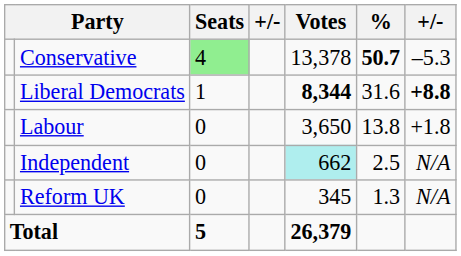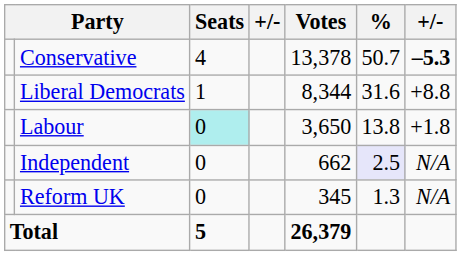(201, 57) lightgreen background -> (201, 57) no background
(381, 57) bold -> (381, 57) normal
(431, 57) normal -> (431, 57) bold
(326, 92) bold -> (326, 92) normal
(430, 92) bold -> (430, 92) normal
(201, 127) no background -> (201, 127) paleturquoise background
(335, 162) paleturquoise background -> (335, 162) no background
(386, 162) no background -> (386, 162) lavender background
